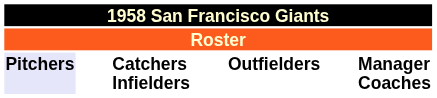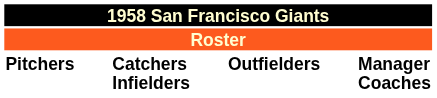(40, 64) lavender background -> (40, 64) no background
